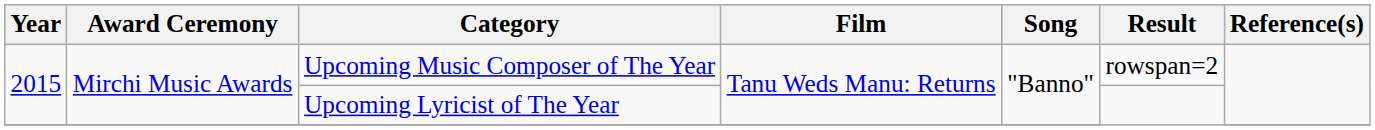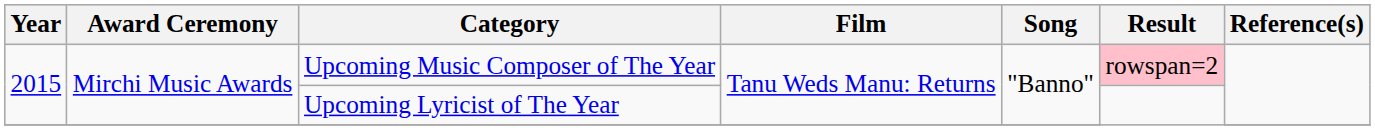(1162, 64) no background -> (1162, 64) pink background
